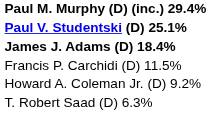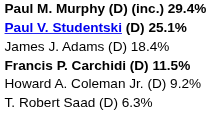(90, 46) bold -> (87, 46) normal
(93, 65) normal -> (97, 65) bold
